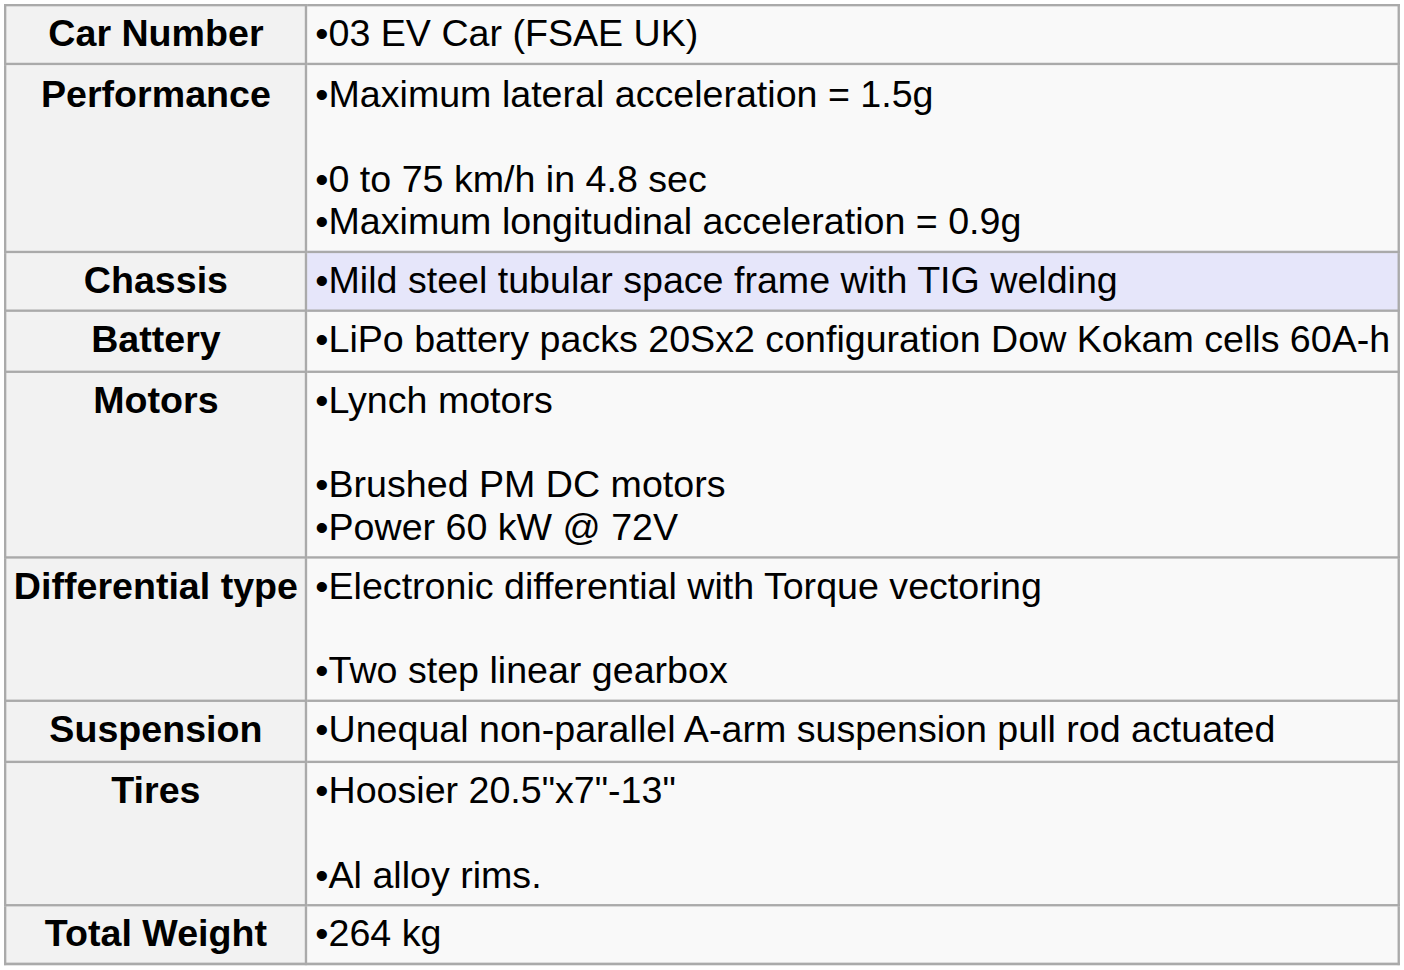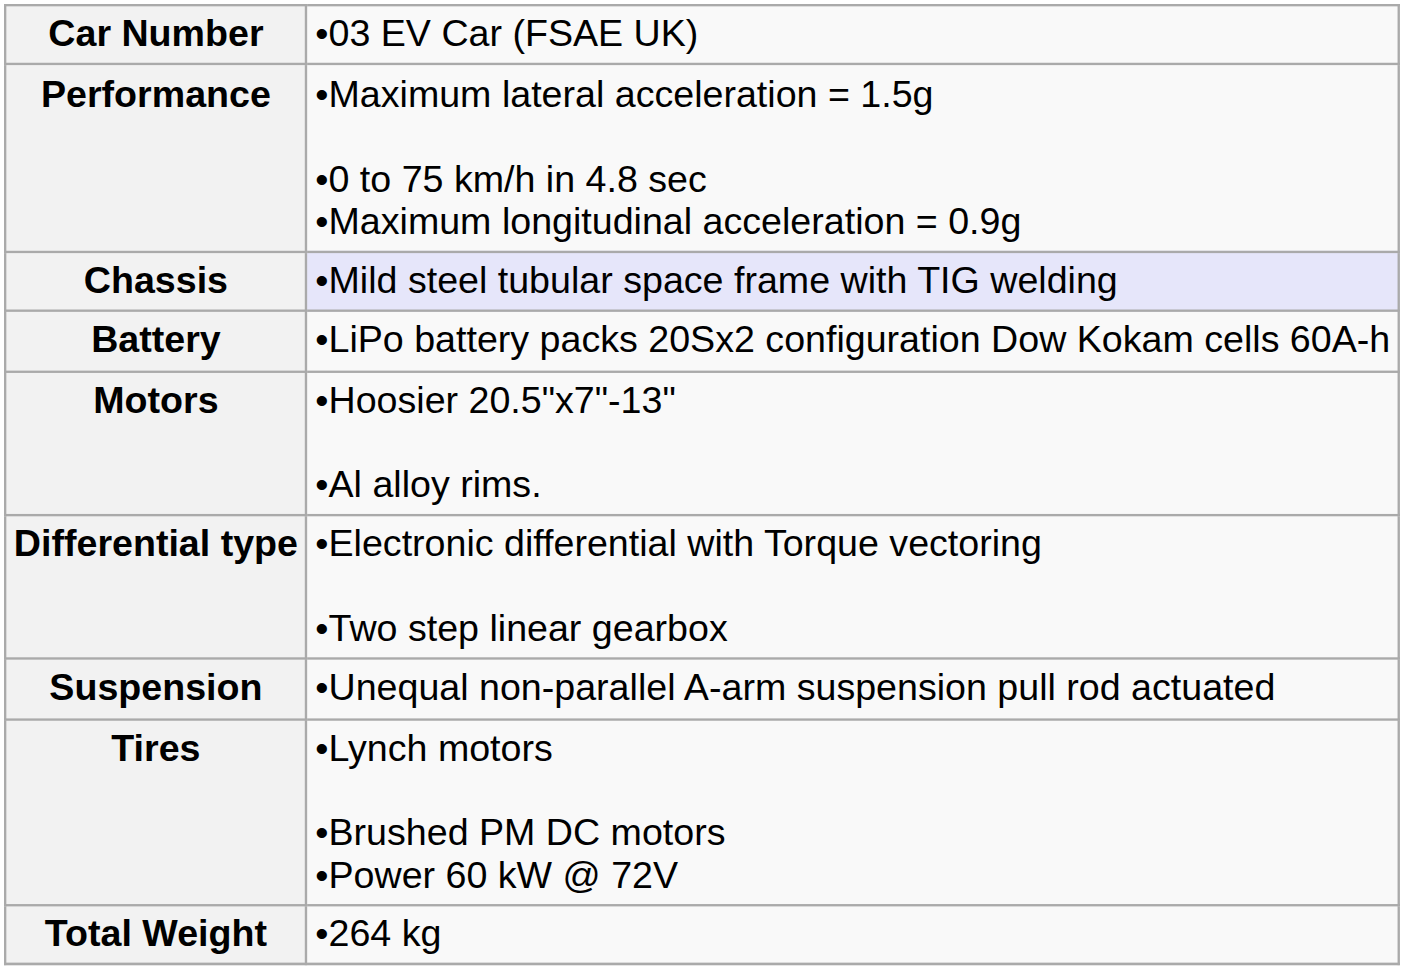(520, 463) •Lynch motors •Brushed PM DC motors •Power 60 kW @ 72V -> (496, 442) •Hoosier 20.5"x7"-13" •Al alloy rims.
(496, 832) •Hoosier 20.5"x7"-13" •Al alloy rims. -> (520, 811) •Lynch motors •Brushed PM DC motors •Power 60 kW @ 72V
